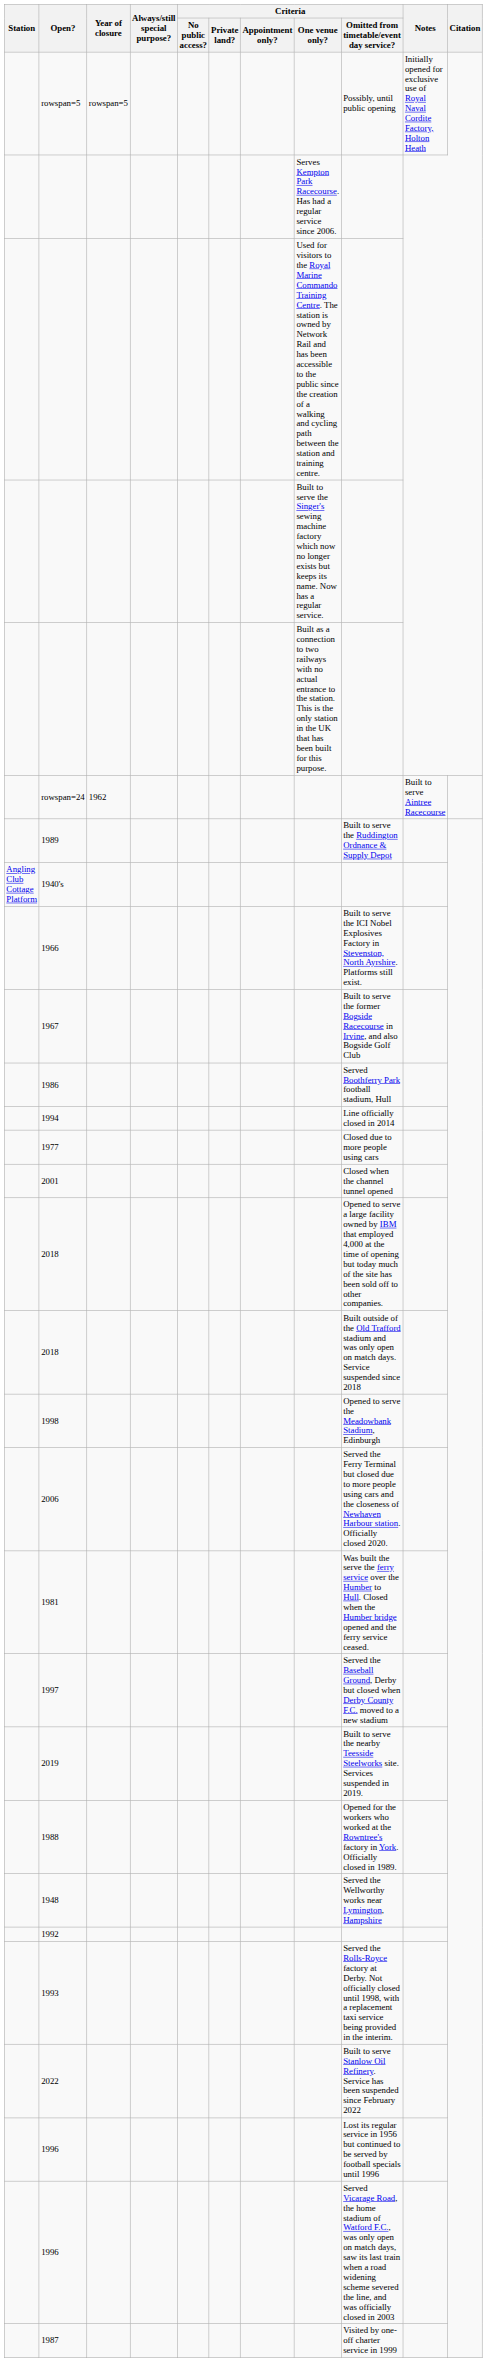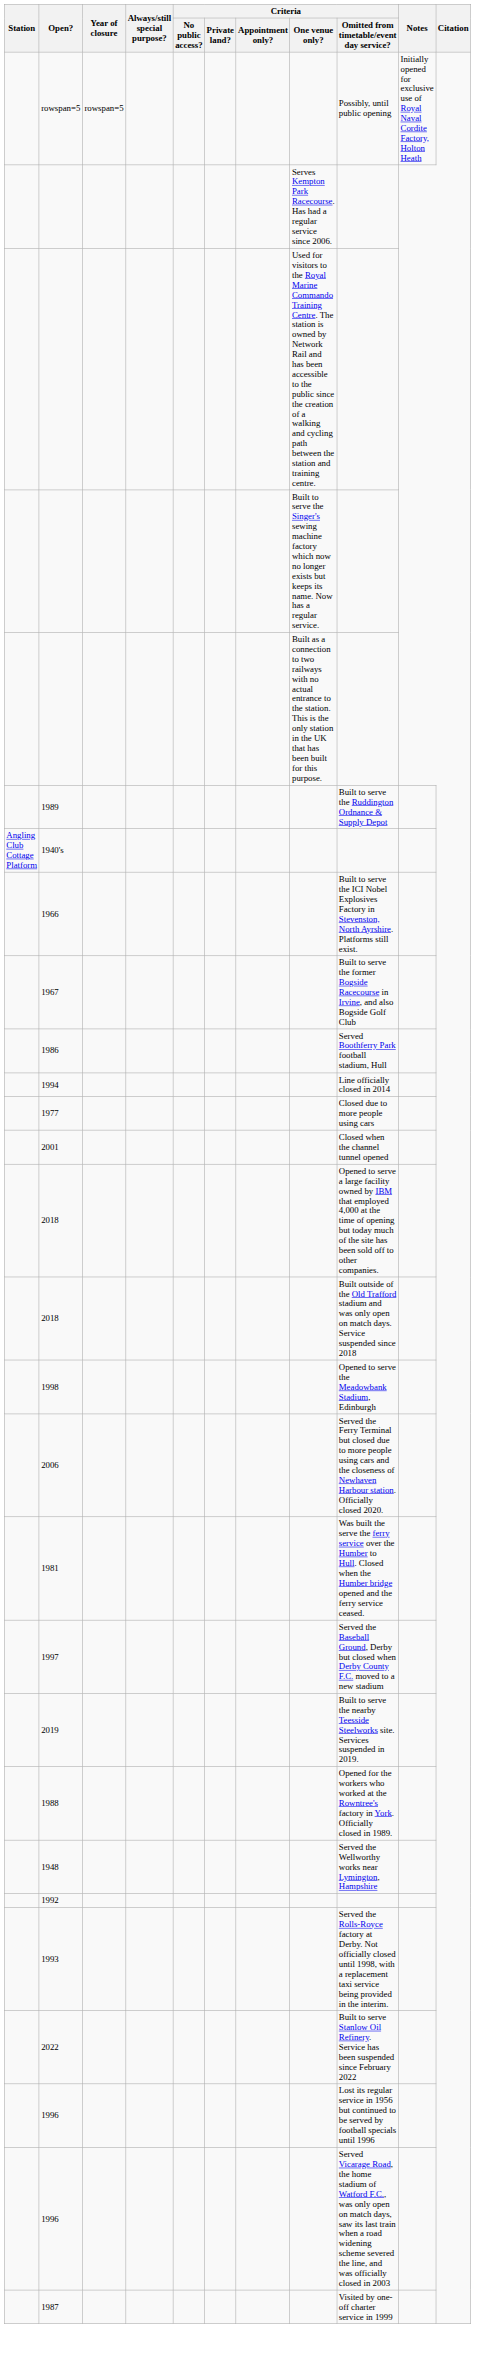- row: (63, 797)
